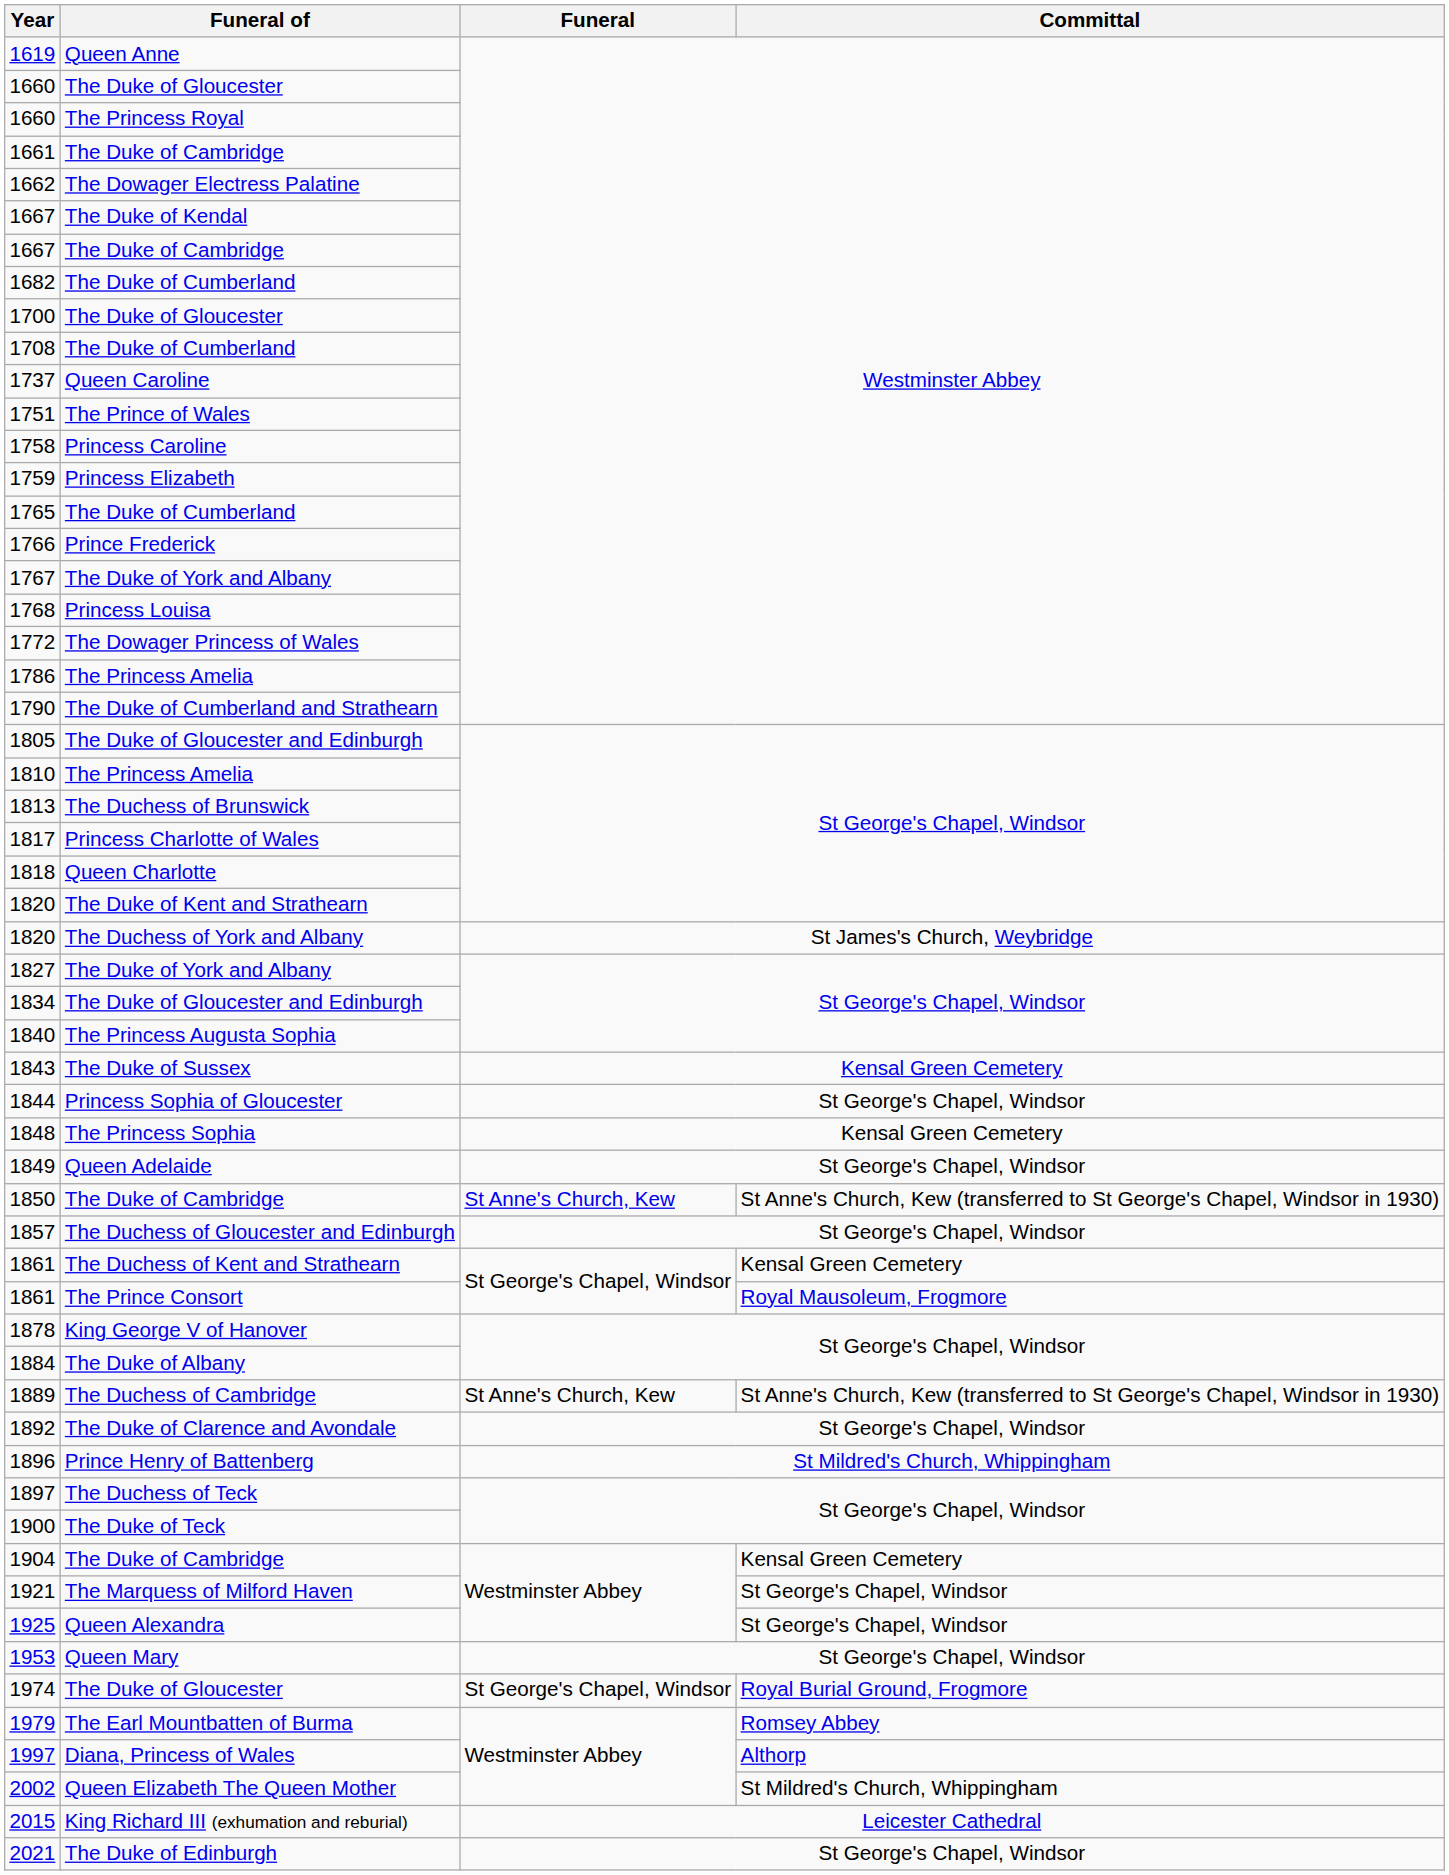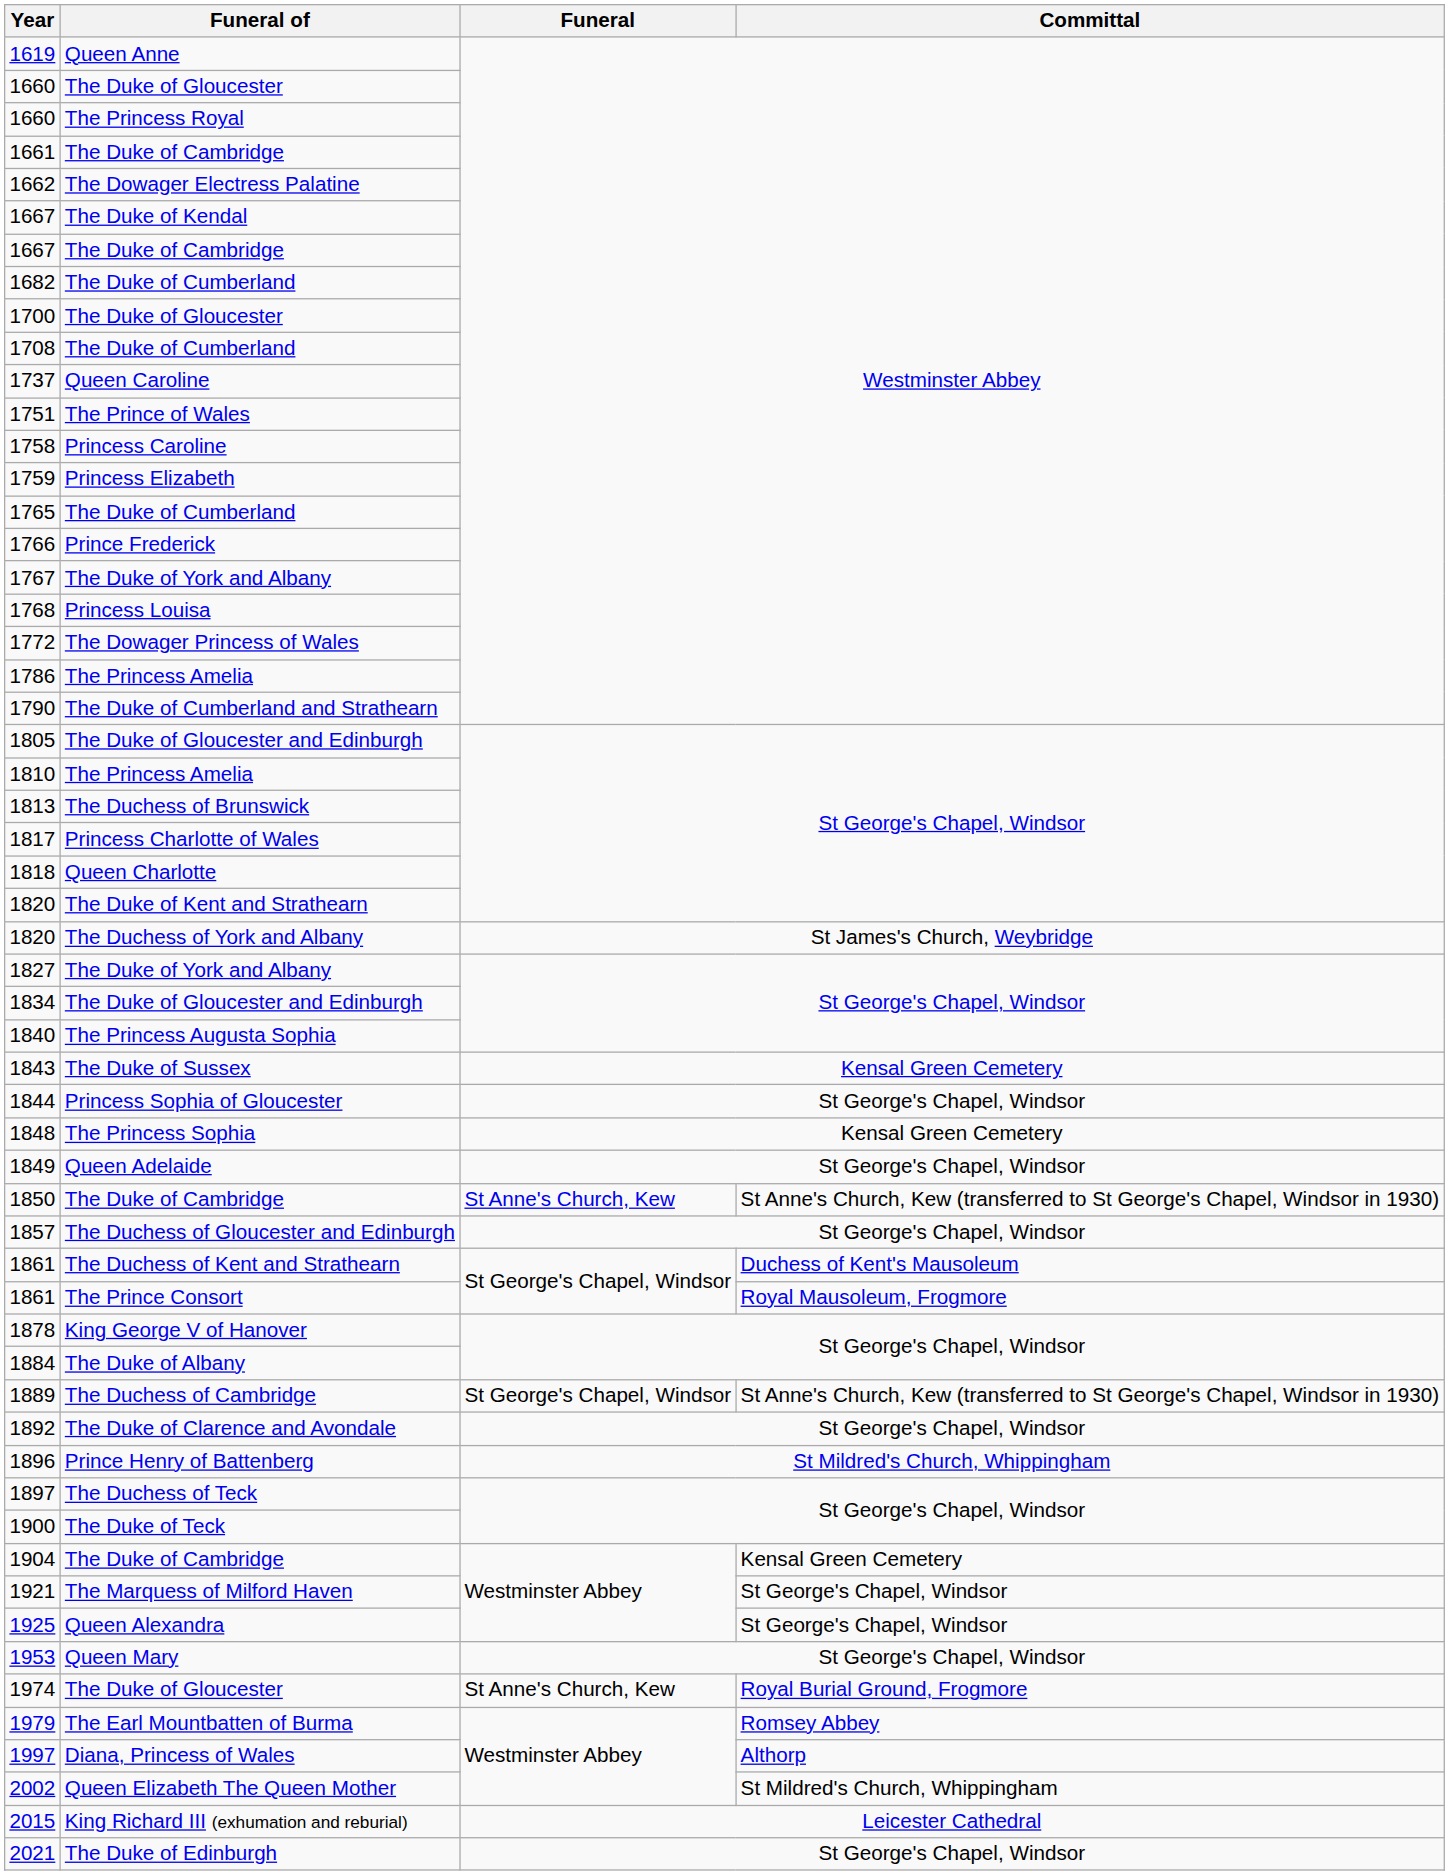(851, 1264) Kensal Green Cemetery -> (880, 1264) Duchess of Kent's Mausoleum
(570, 1395) St Anne's Church, Kew -> (598, 1395) St George's Chapel, Windsor
(598, 1690) St George's Chapel, Windsor -> (570, 1690) St Anne's Church, Kew
